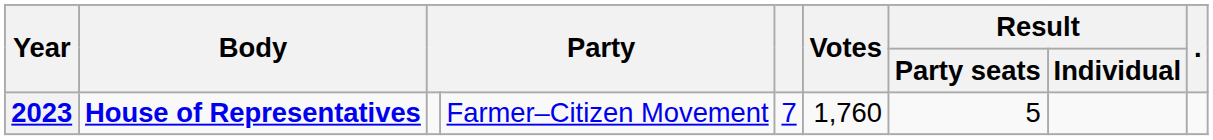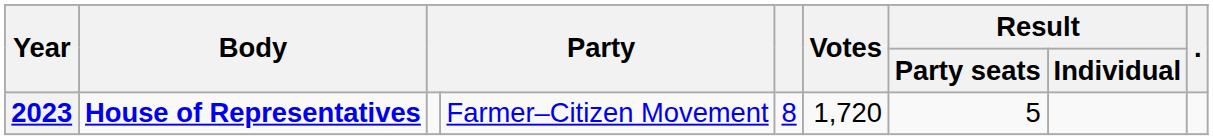(789, 113) 7 -> (789, 113) 8
(848, 113) 1,760 -> (848, 113) 1,720
